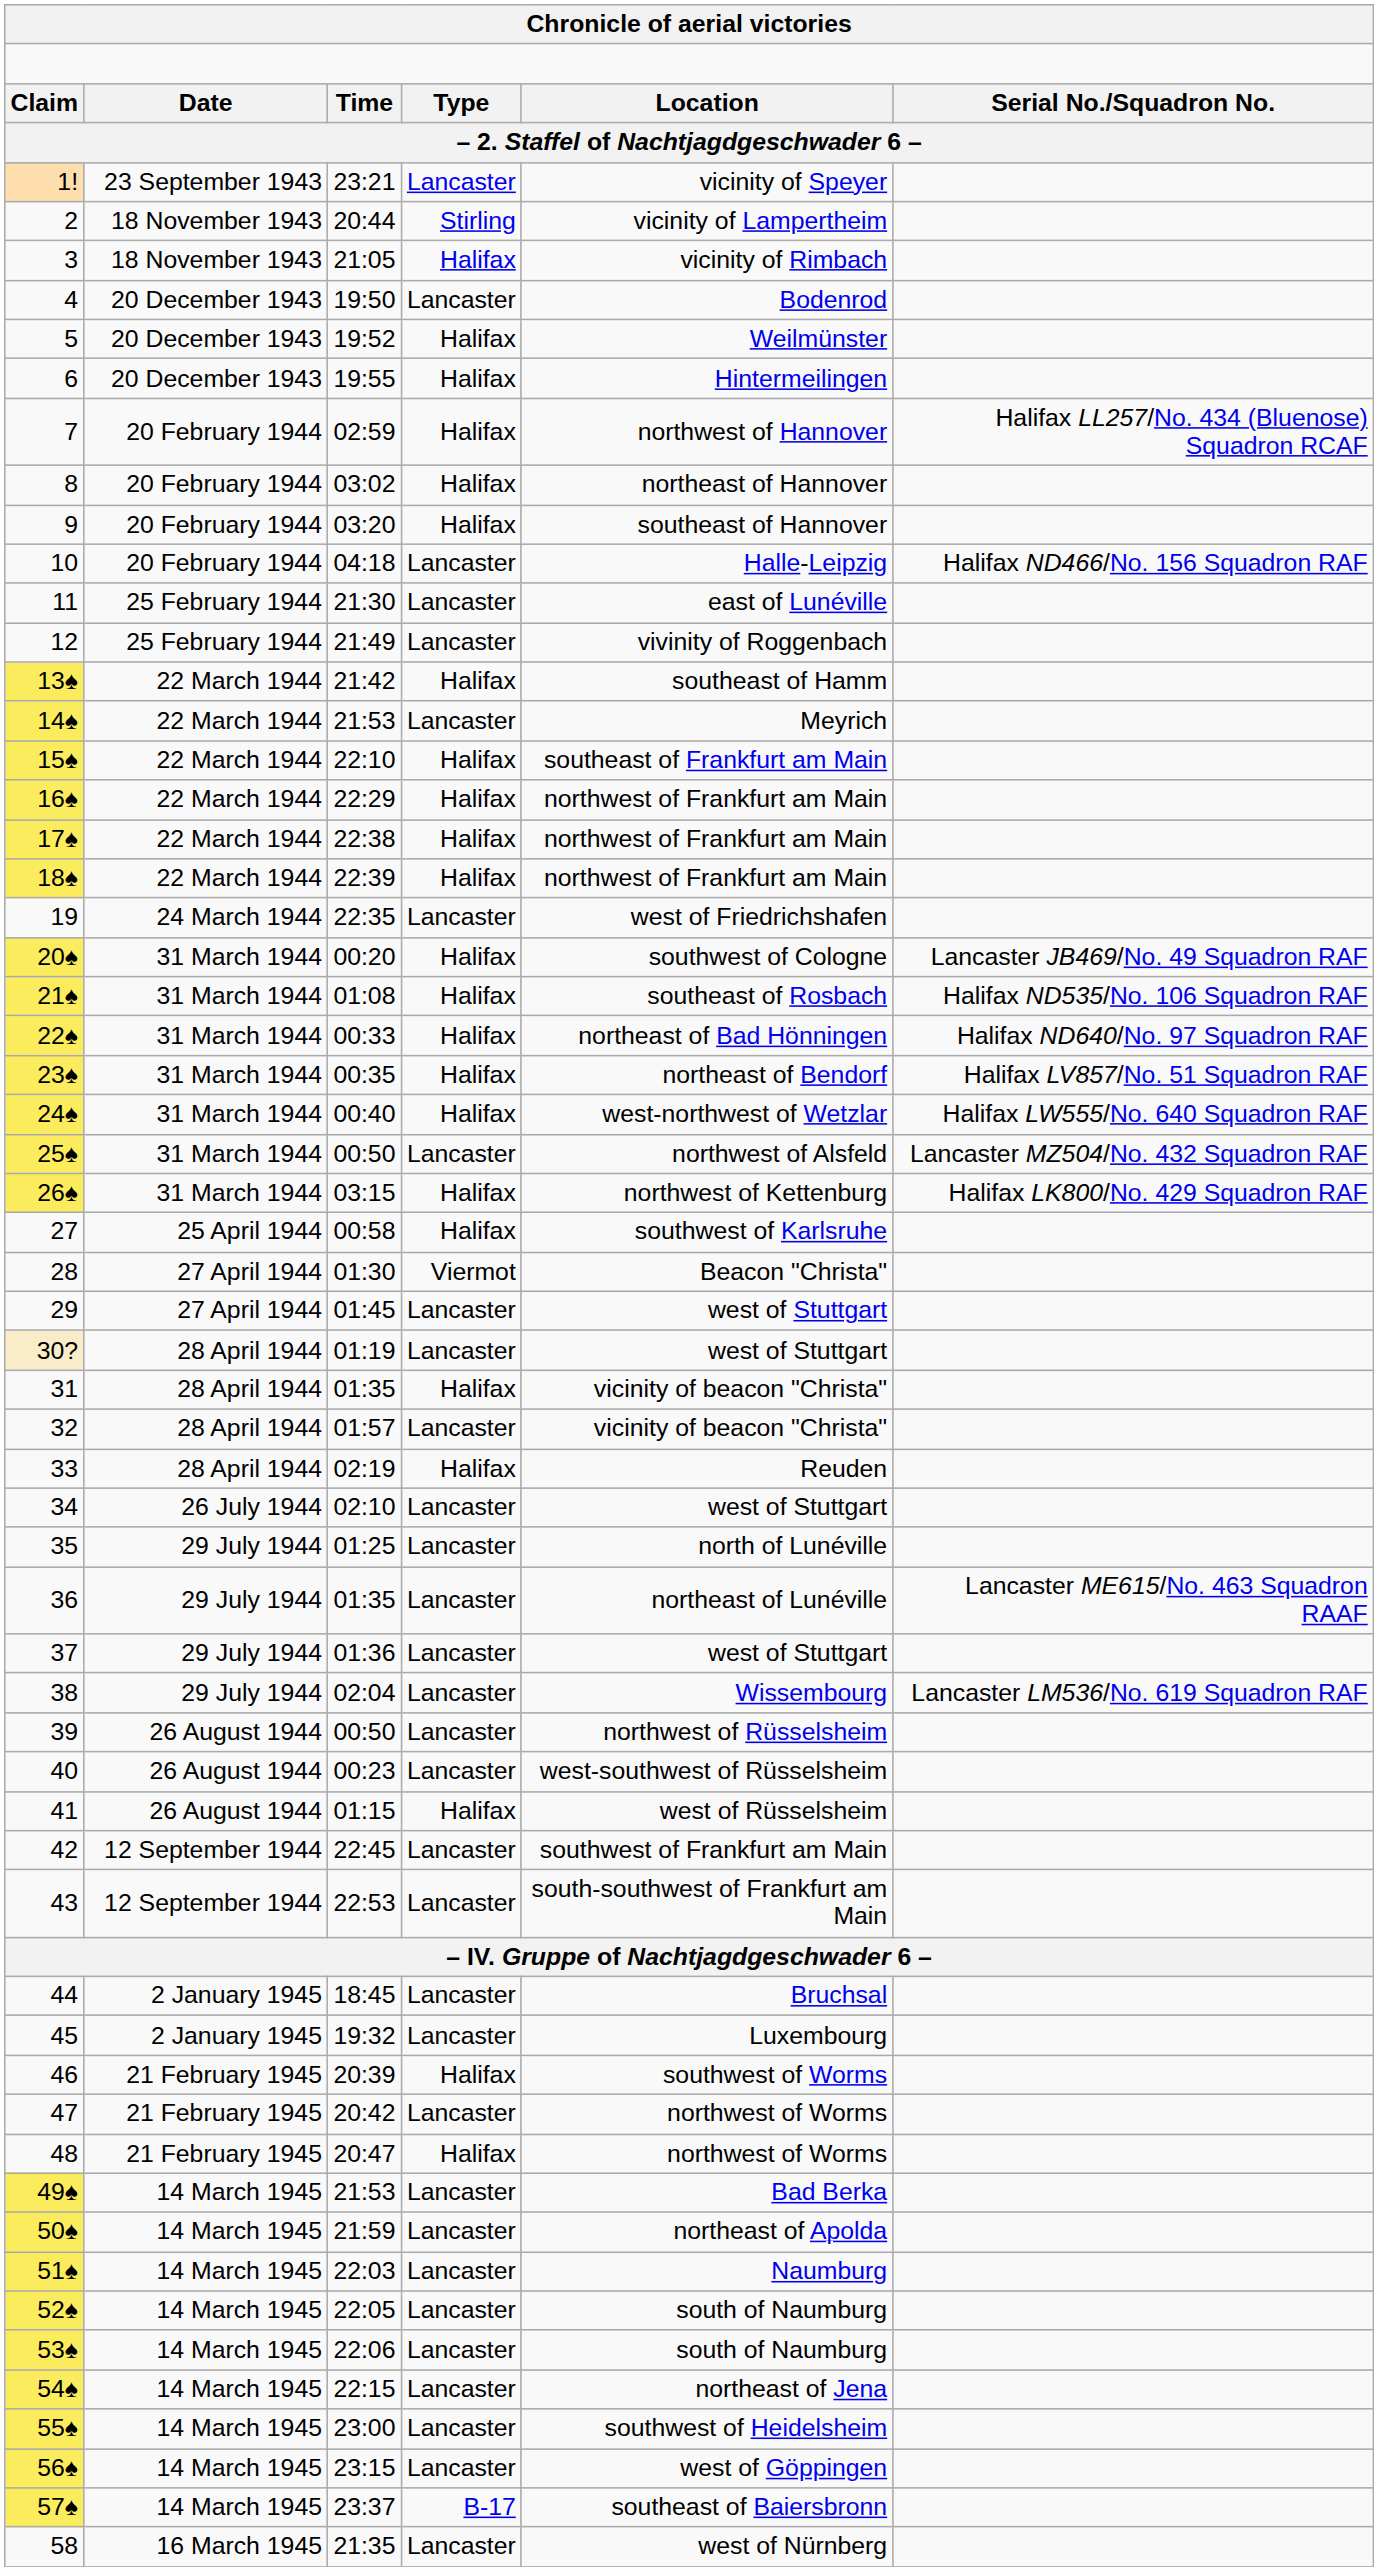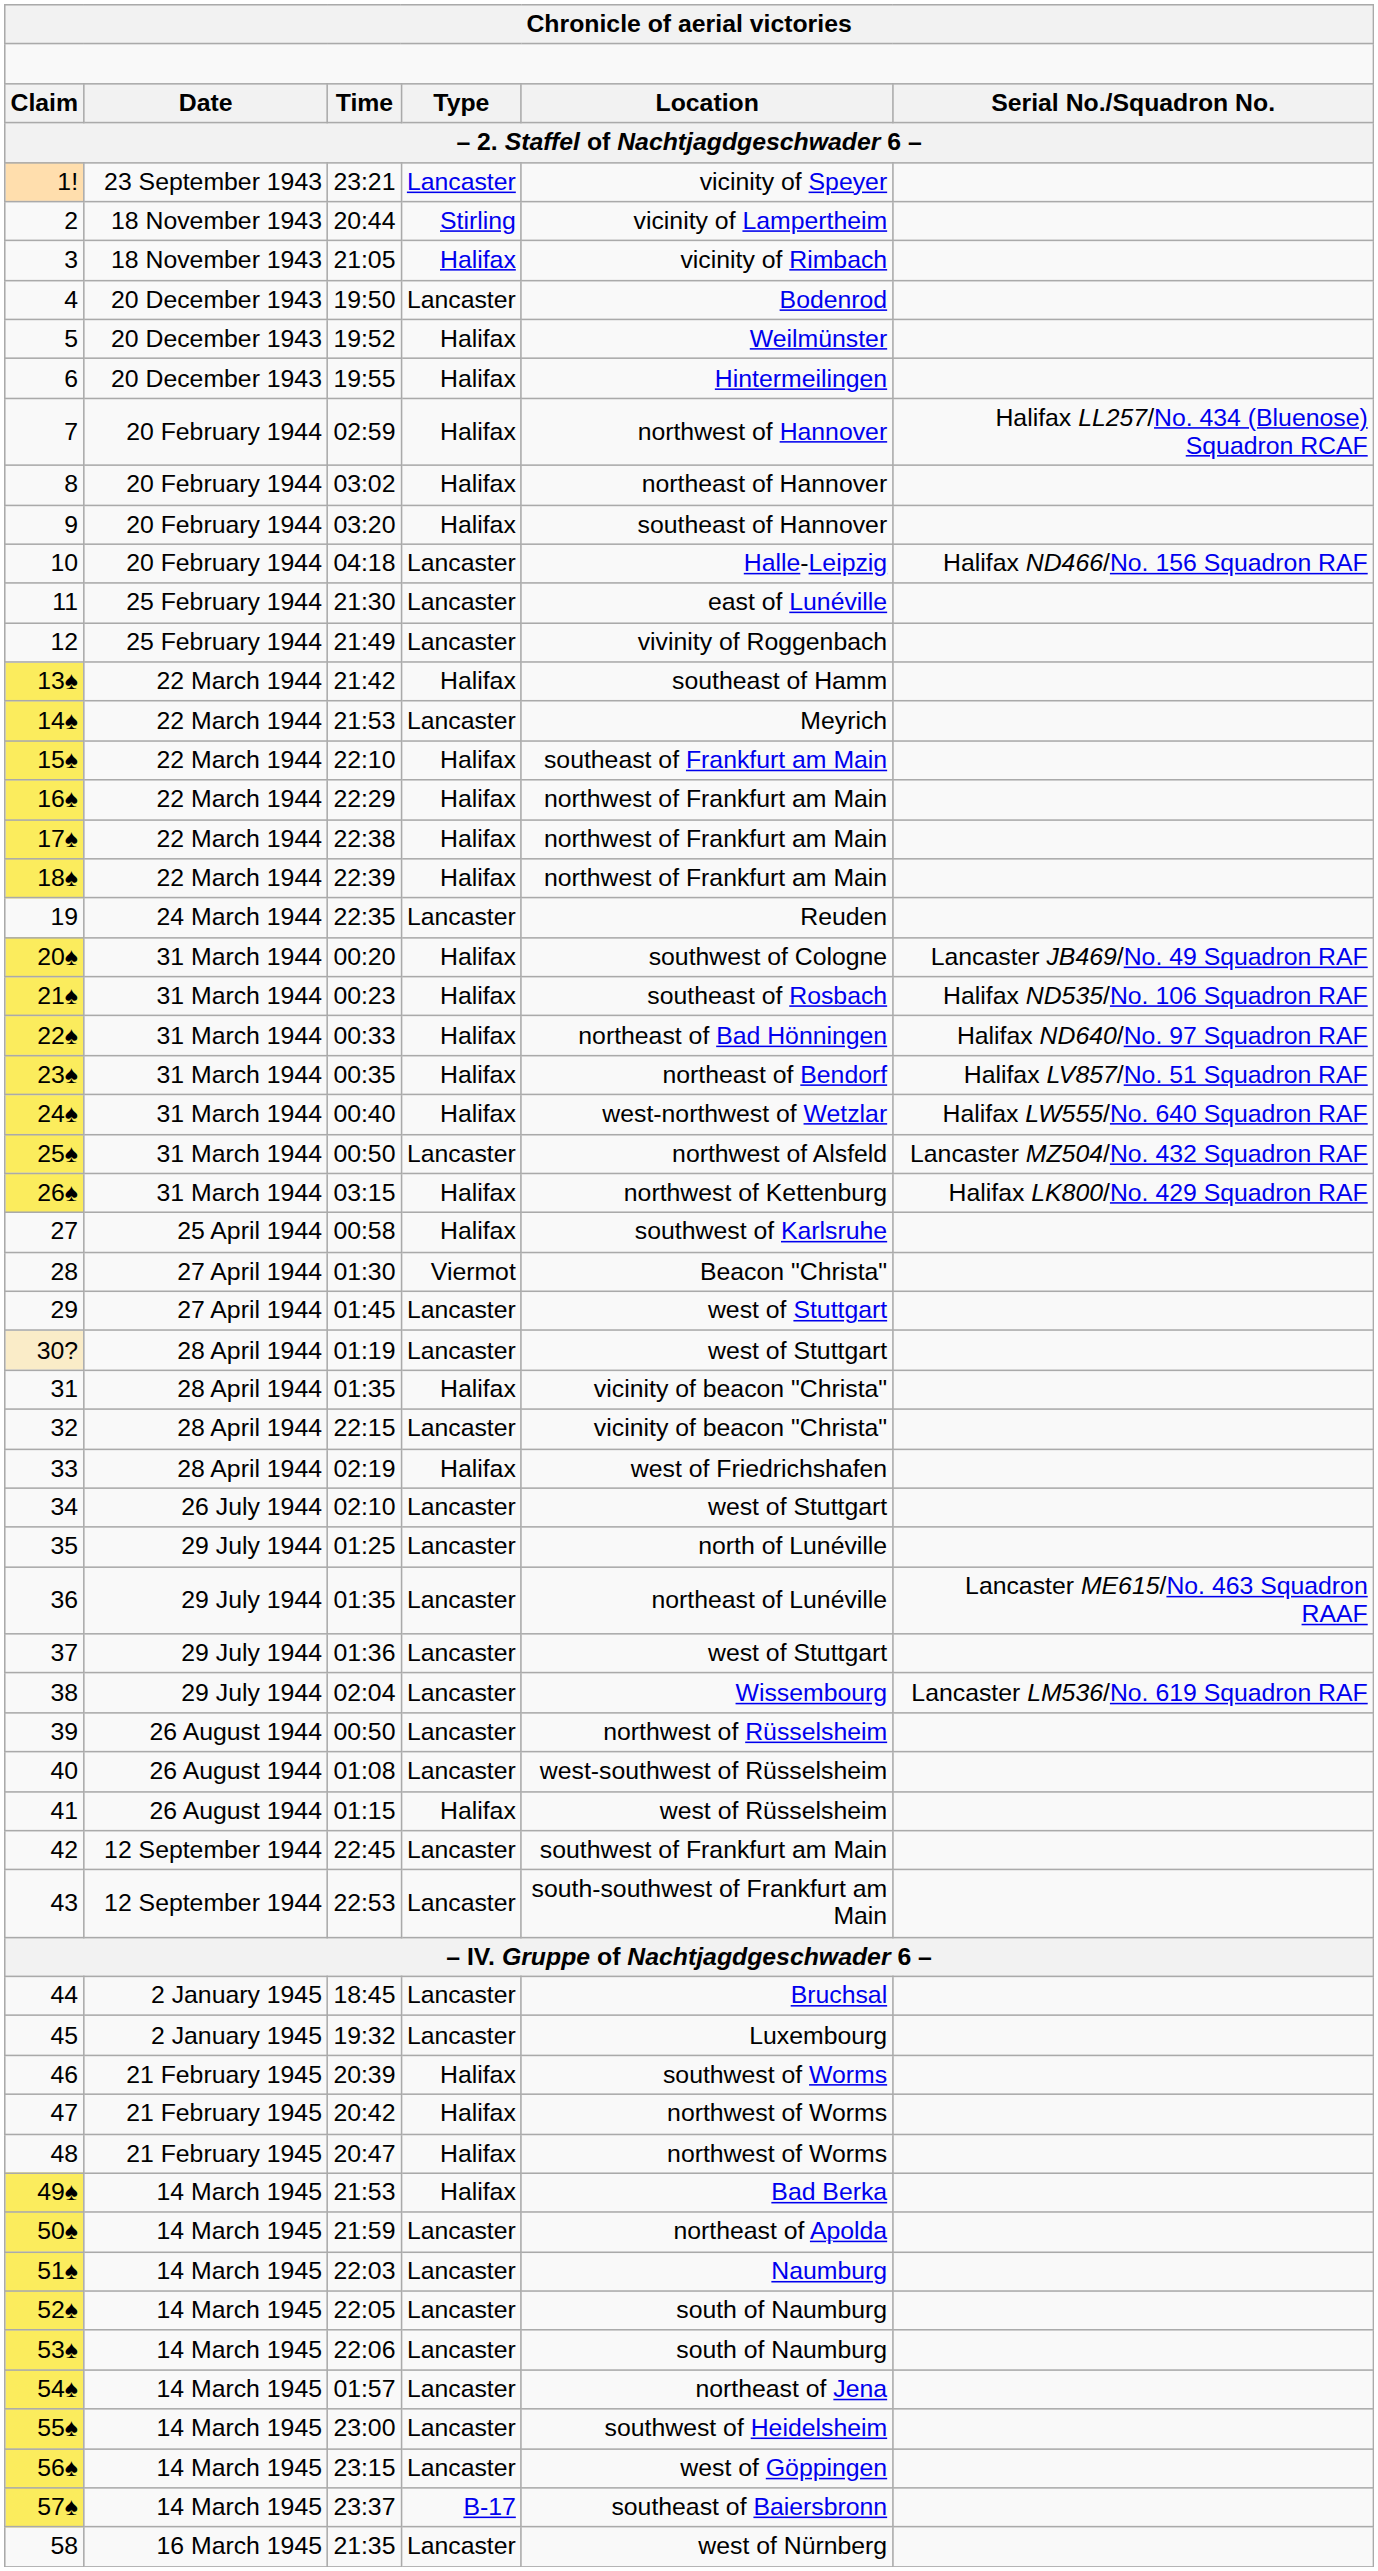(759, 917) west of Friedrichshafen -> (844, 917) Reuden
(364, 996) 01:08 -> (364, 996) 00:23
(364, 1428) 01:57 -> (364, 1428) 22:15
(844, 1467) Reuden -> (759, 1467) west of Friedrichshafen
(364, 1771) 00:23 -> (364, 1771) 01:08
(461, 2113) Lancaster -> (478, 2113) Halifax
(461, 2192) Lancaster -> (478, 2192) Halifax
(364, 2389) 22:15 -> (364, 2389) 01:57
